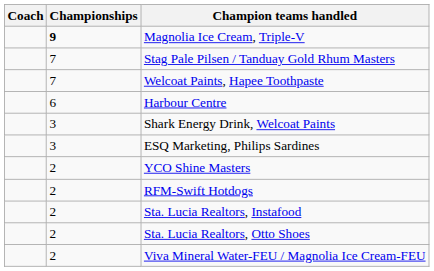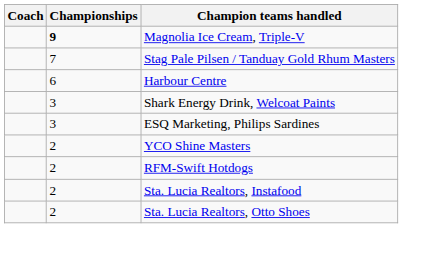- row: (234, 81)
- row: (285, 255)
